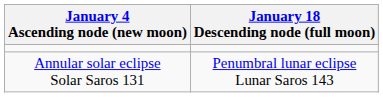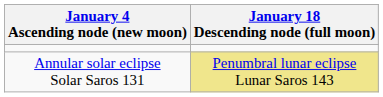(284, 71) no background -> (284, 71) khaki background
